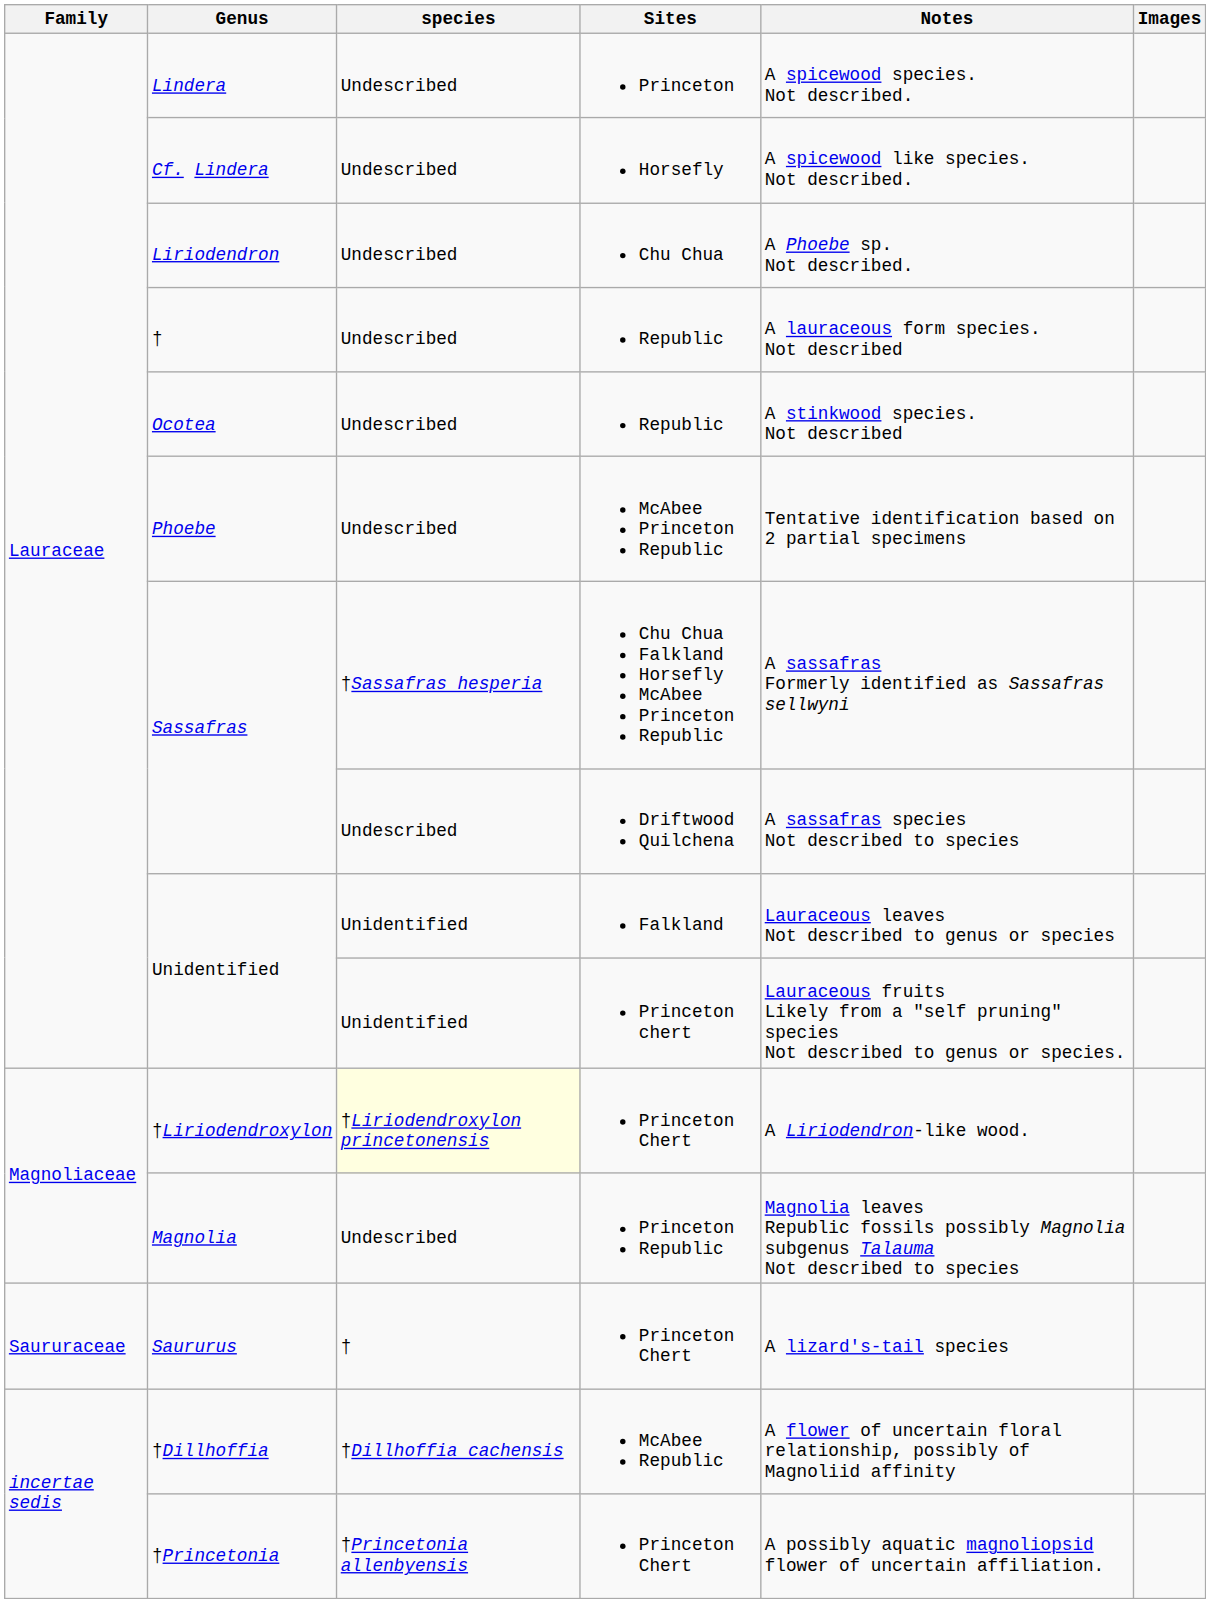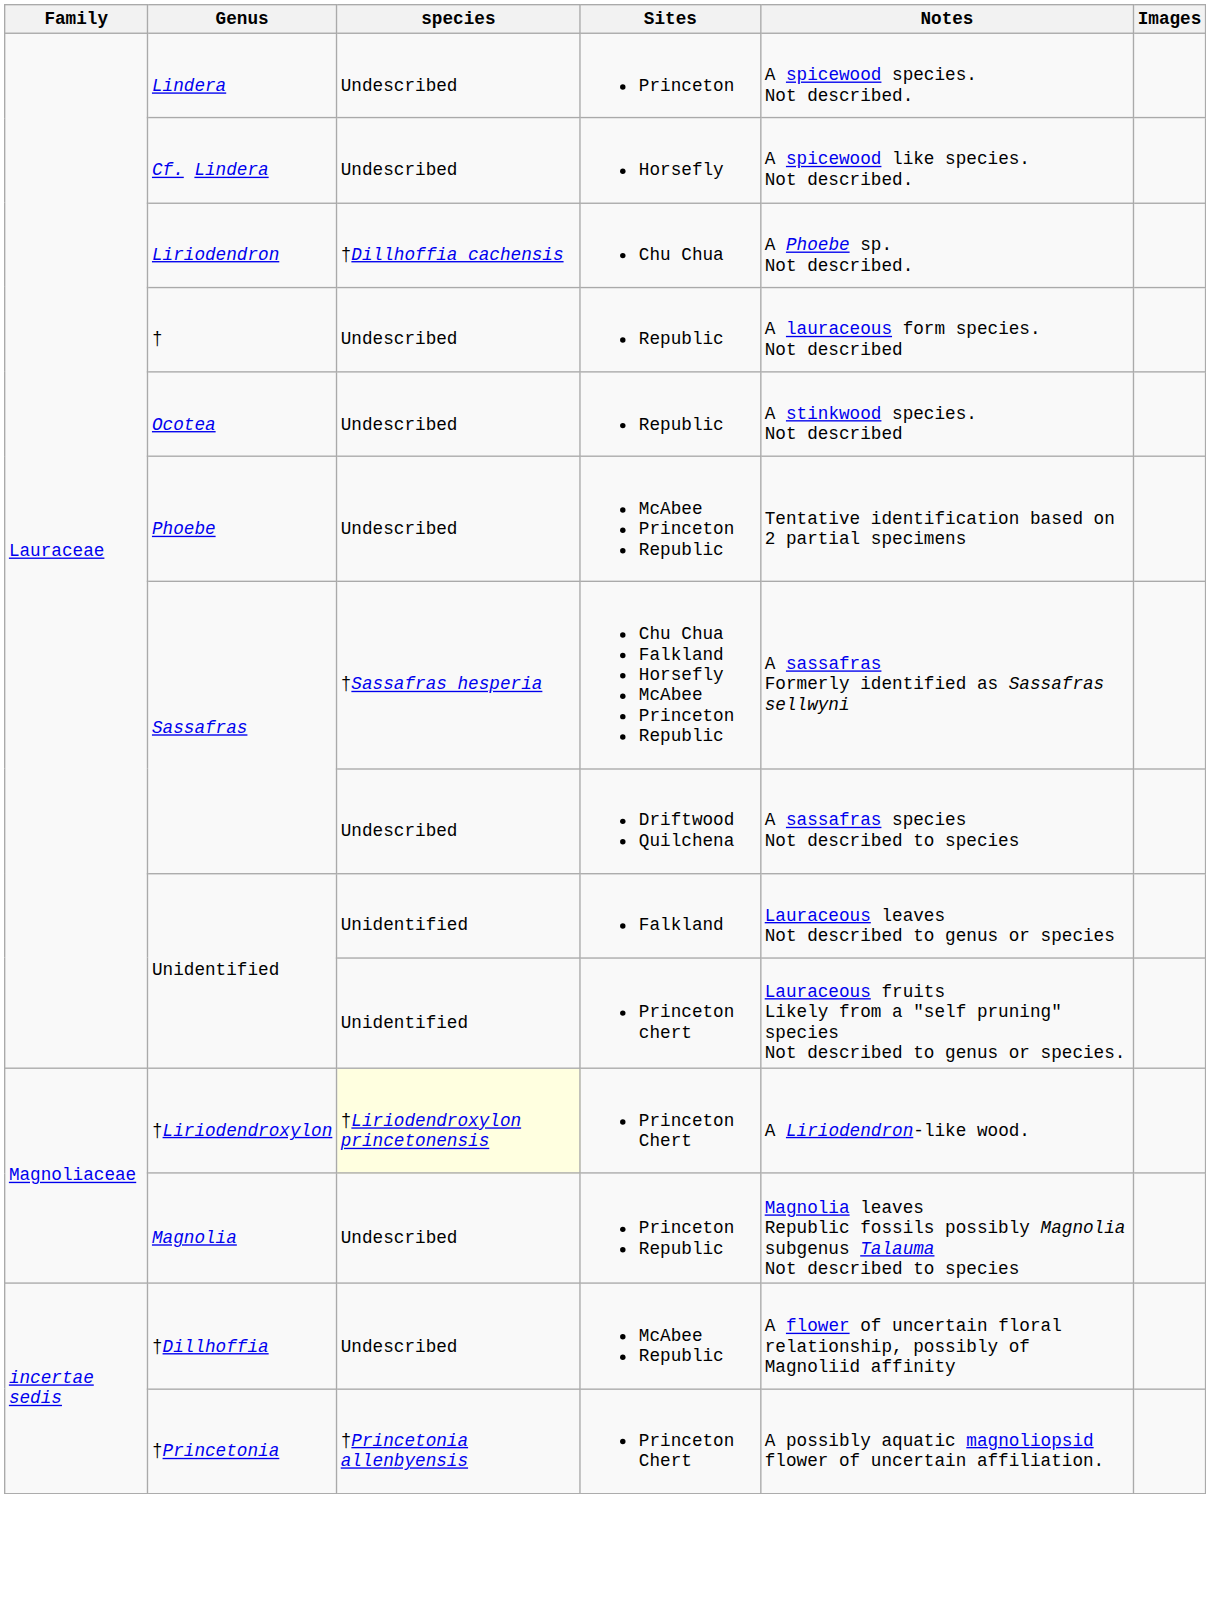(399, 255) Undescribed -> (452, 255) †Dillhoffia cachensis
- row: (194, 1346)
(452, 1451) †Dillhoffia cachensis -> (399, 1346) Undescribed
